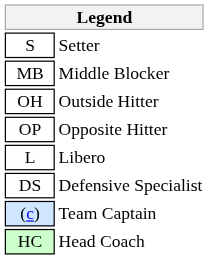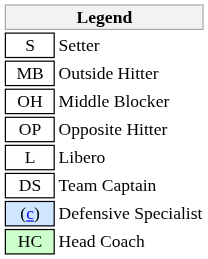(114, 73) Middle Blocker -> (109, 73) Outside Hitter
(109, 101) Outside Hitter -> (114, 101) Middle Blocker
(131, 185) Defensive Specialist -> (107, 185) Team Captain
(107, 213) Team Captain -> (131, 213) Defensive Specialist
